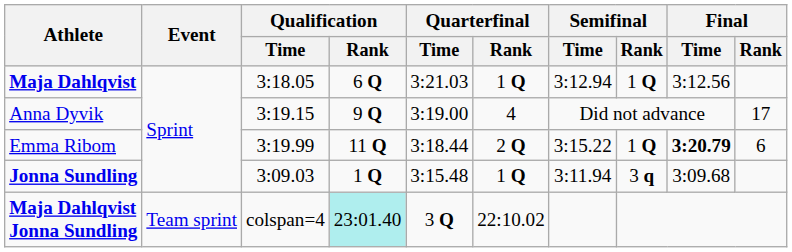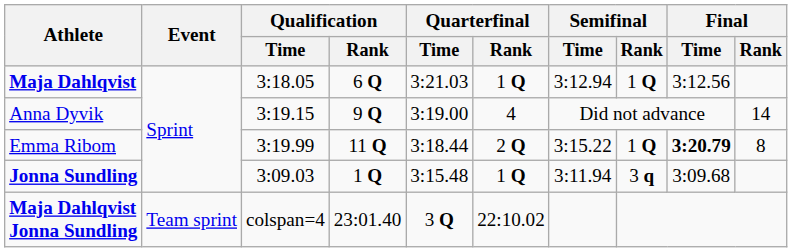(761, 113) 17 -> (761, 113) 14
(761, 145) 6 -> (761, 145) 8
(368, 219) paleturquoise background -> (368, 219) no background
